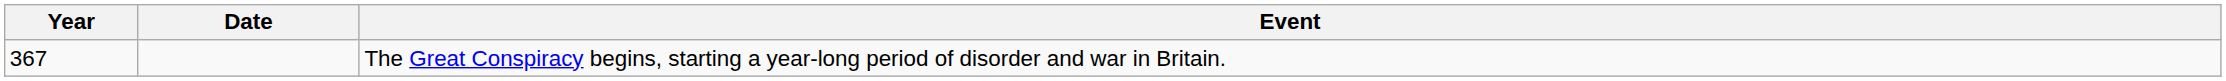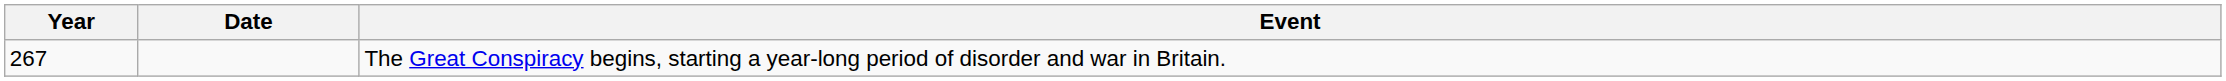(29, 57) 367 -> (29, 57) 267
